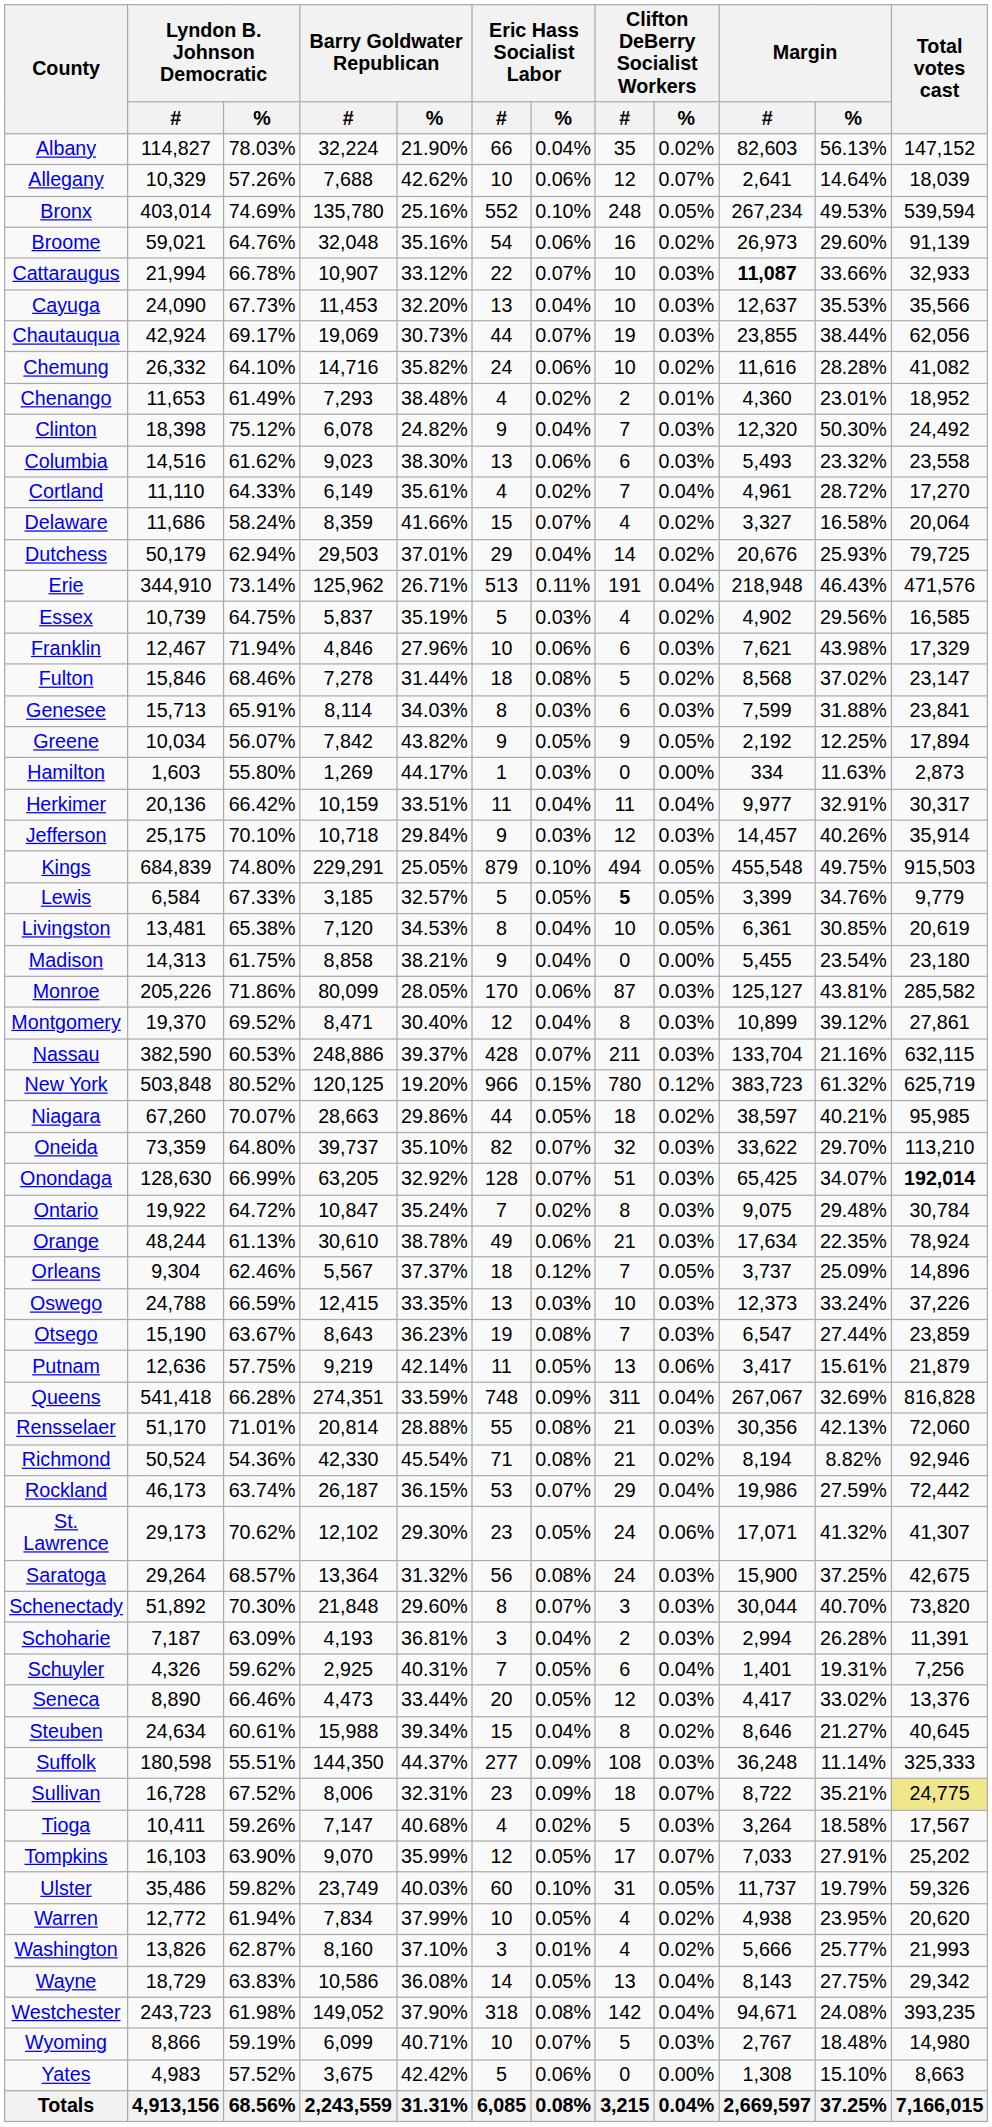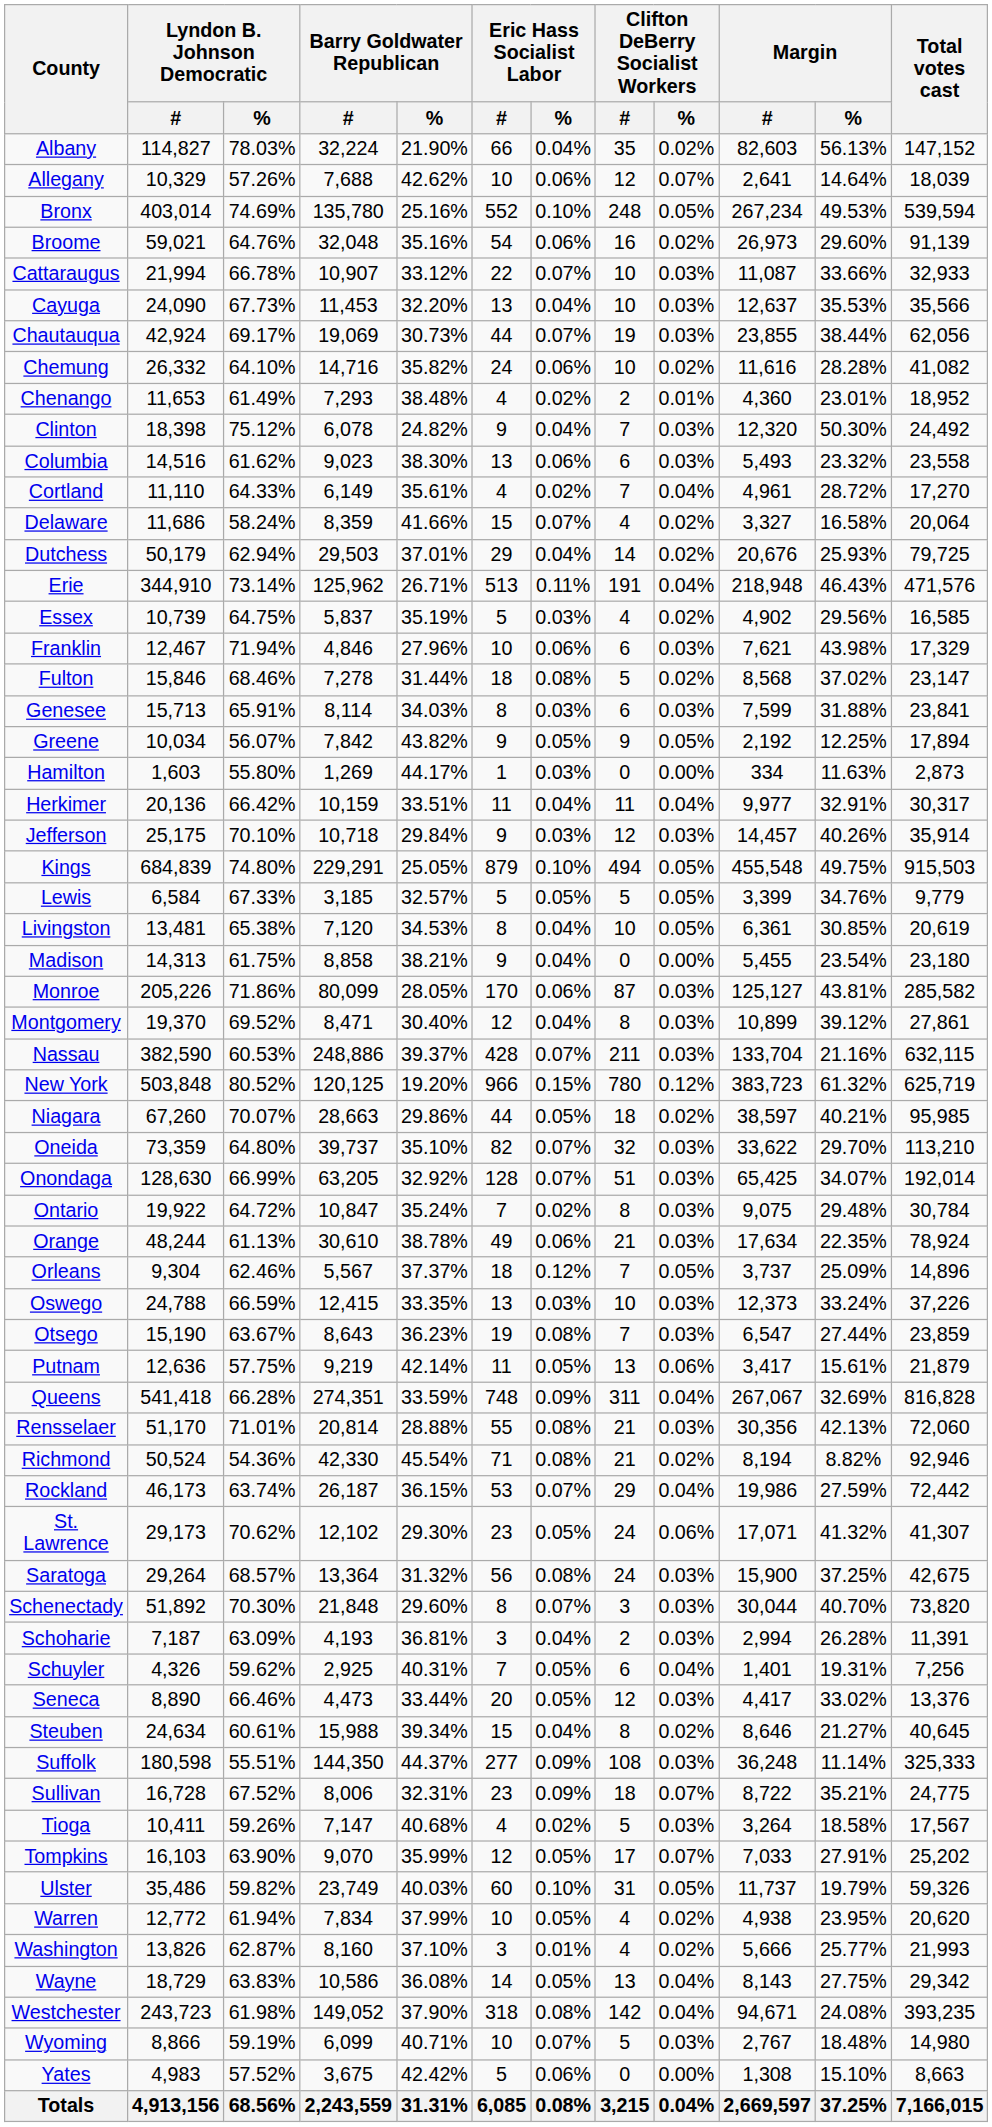(767, 273) bold -> (767, 273) normal
(625, 898) bold -> (625, 898) normal
(940, 1178) bold -> (940, 1178) normal
(940, 1794) khaki background -> (940, 1794) no background
